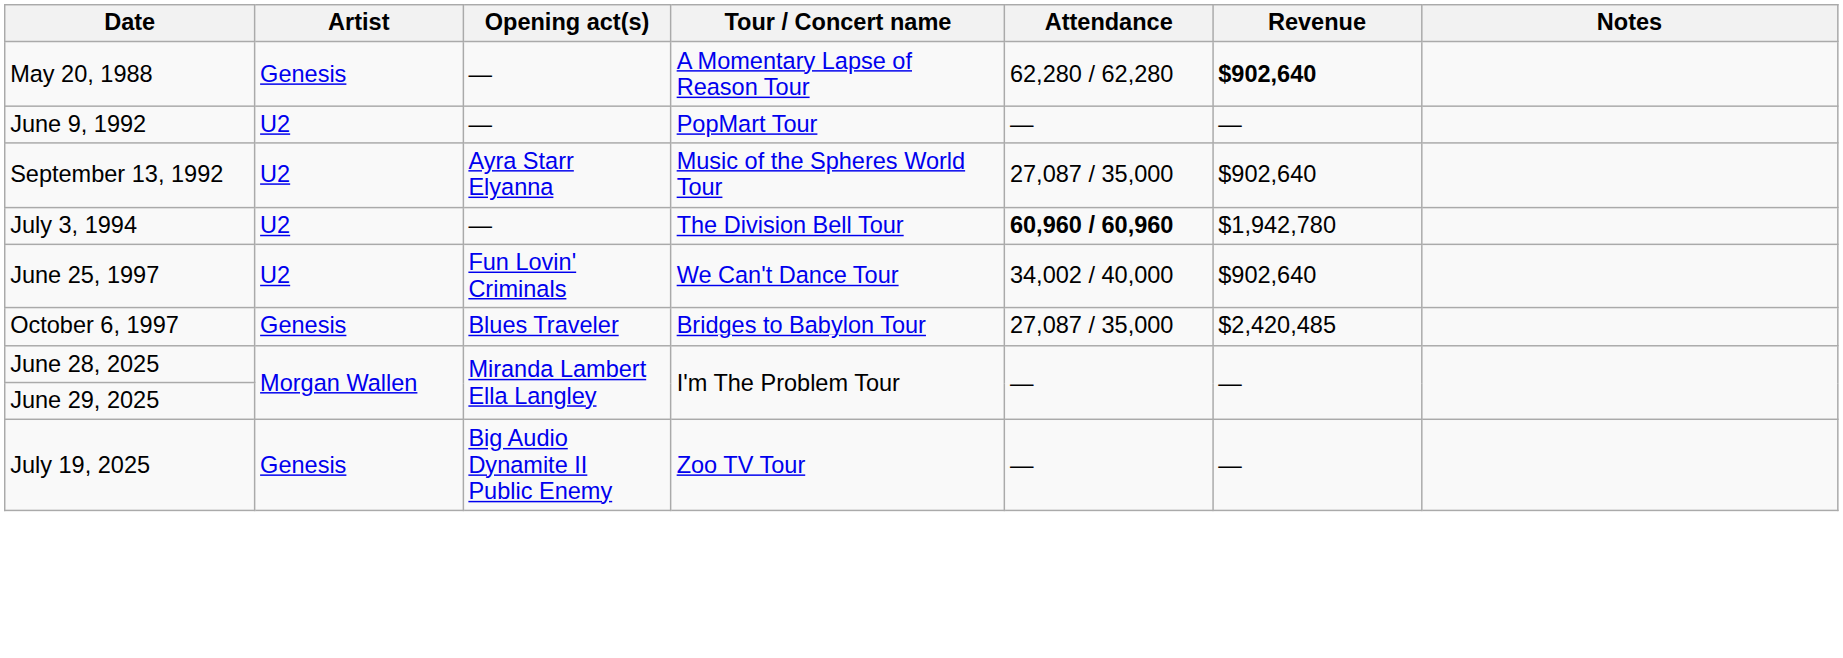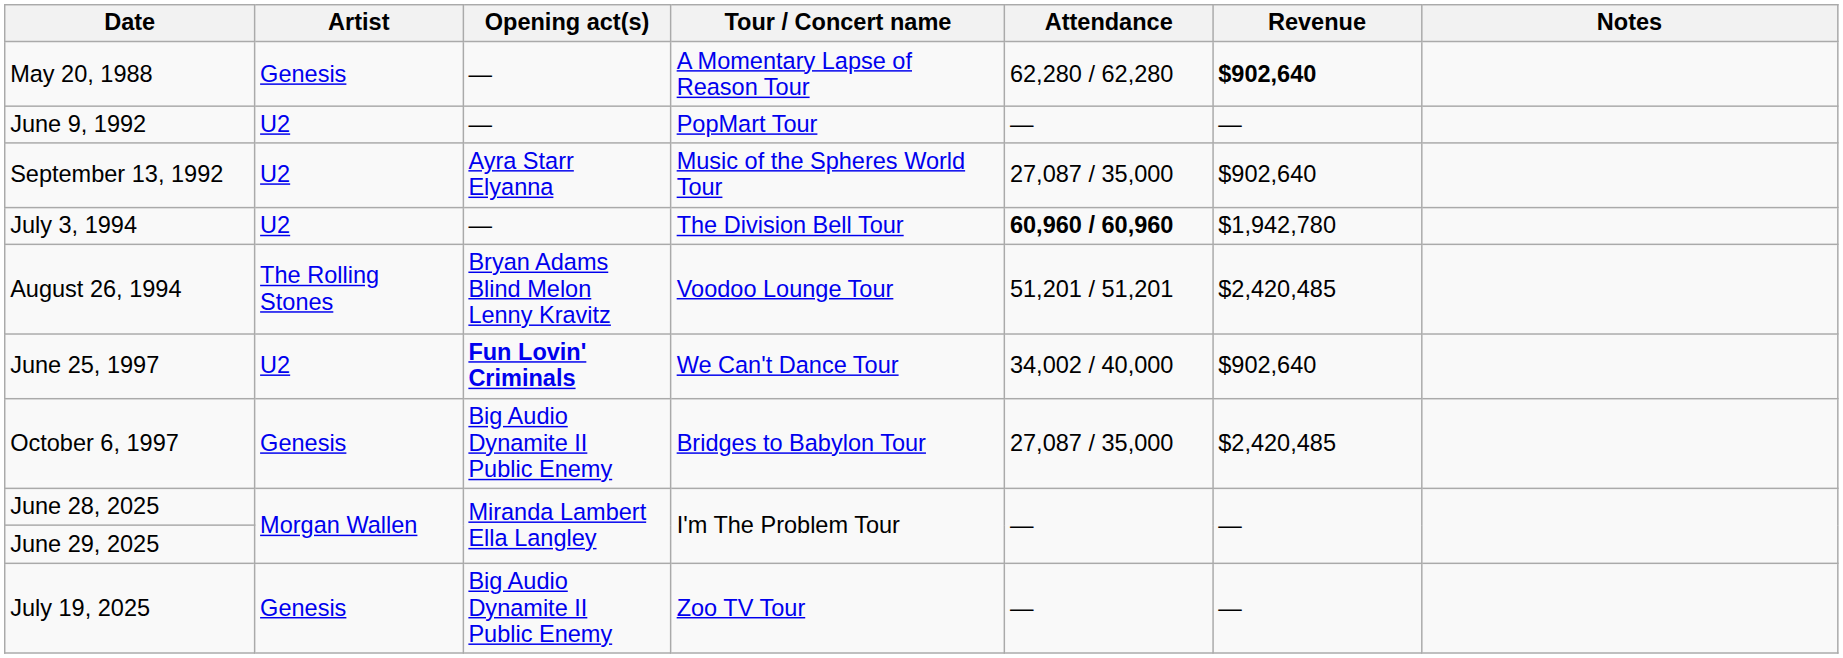+ row: (96, 289)
(522, 275) normal -> (527, 366) bold
(544, 326) Blues Traveler -> (540, 443) Big Audio Dynamite II Public Enemy
